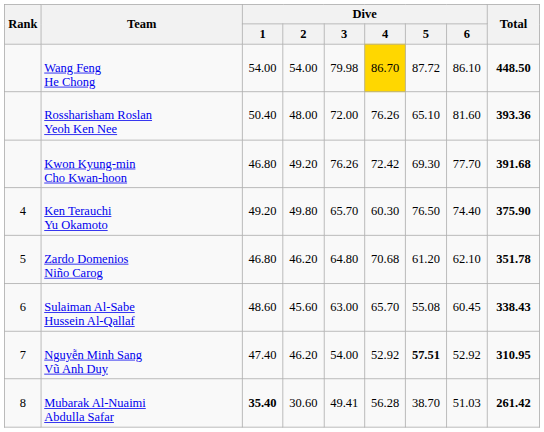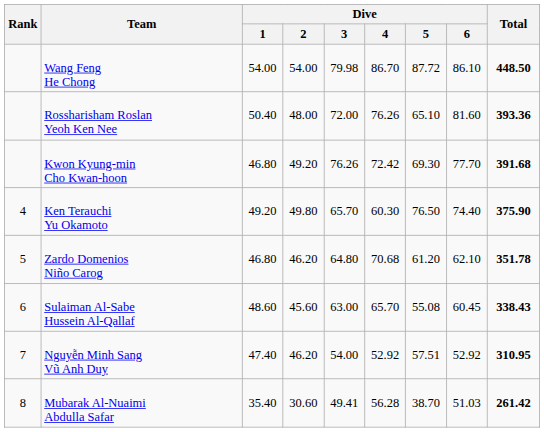(385, 68) gold background -> (385, 68) no background
(426, 355) bold -> (426, 355) normal
(263, 403) bold -> (263, 403) normal
